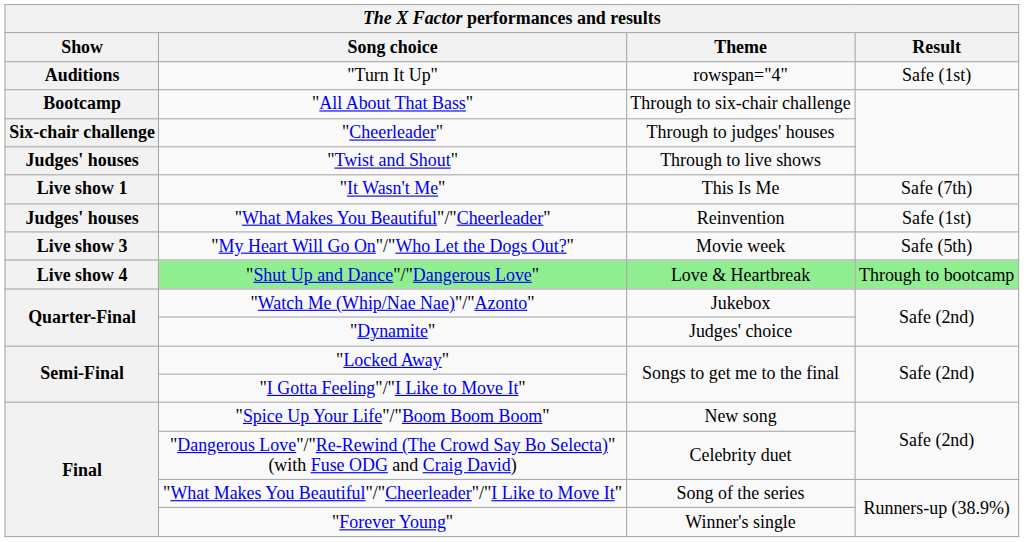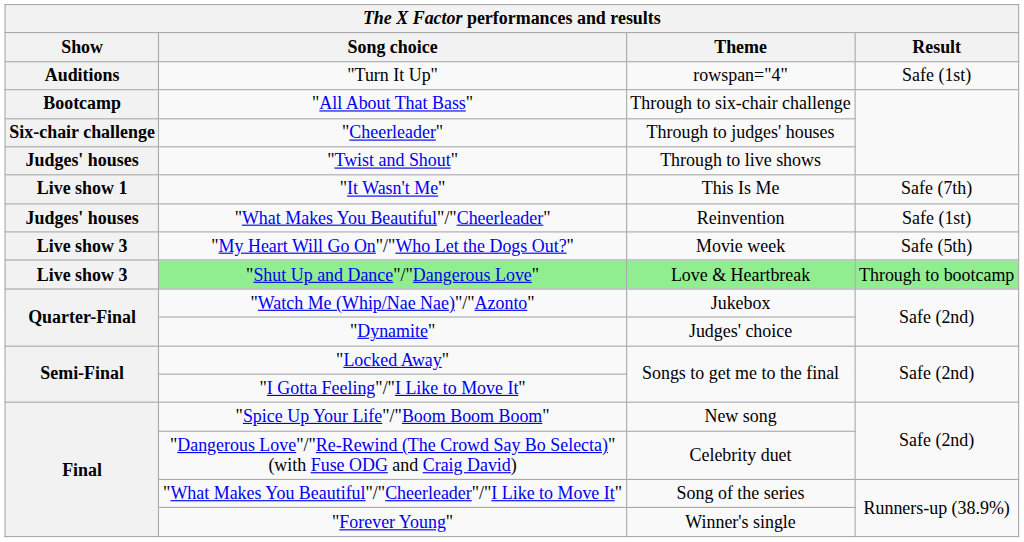(82, 274) Live show 4 -> (82, 274) Live show 3
